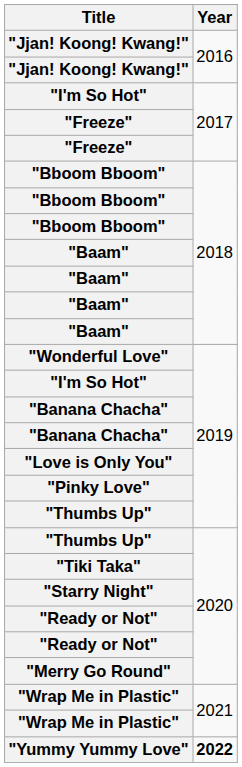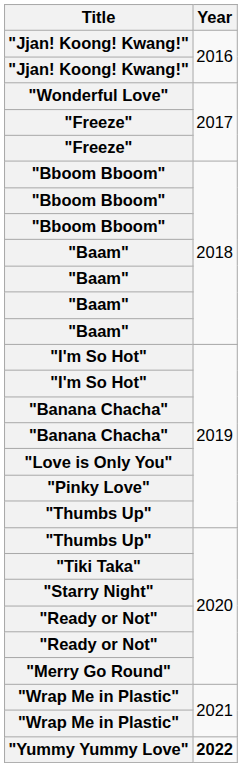(99, 95) "I'm So Hot" -> (99, 95) "Wonderful Love"
(99, 357) "Wonderful Love" -> (99, 357) "I'm So Hot"
